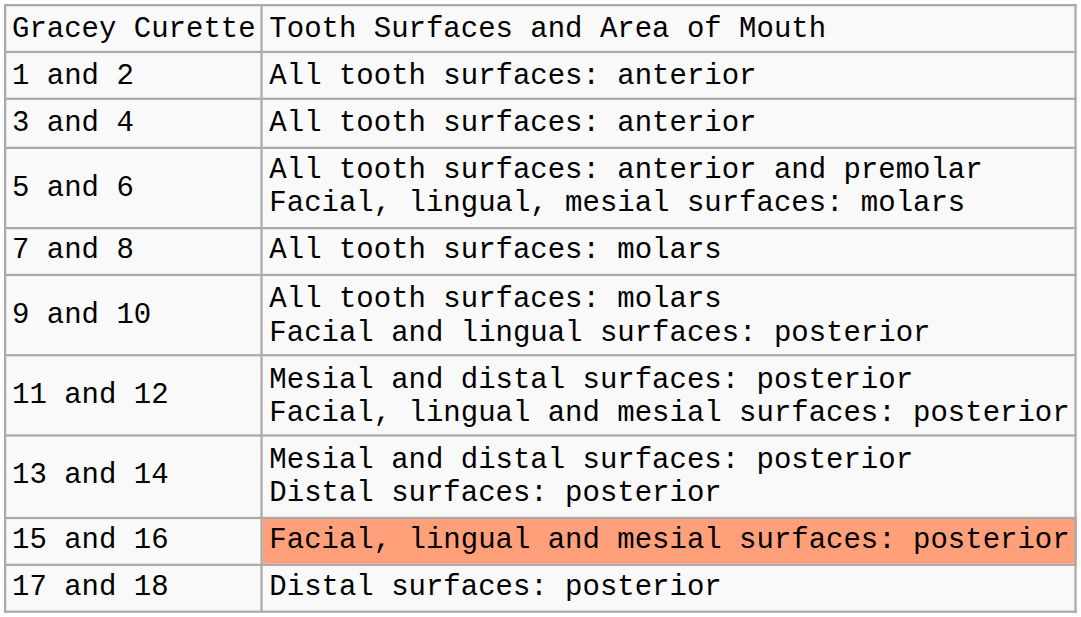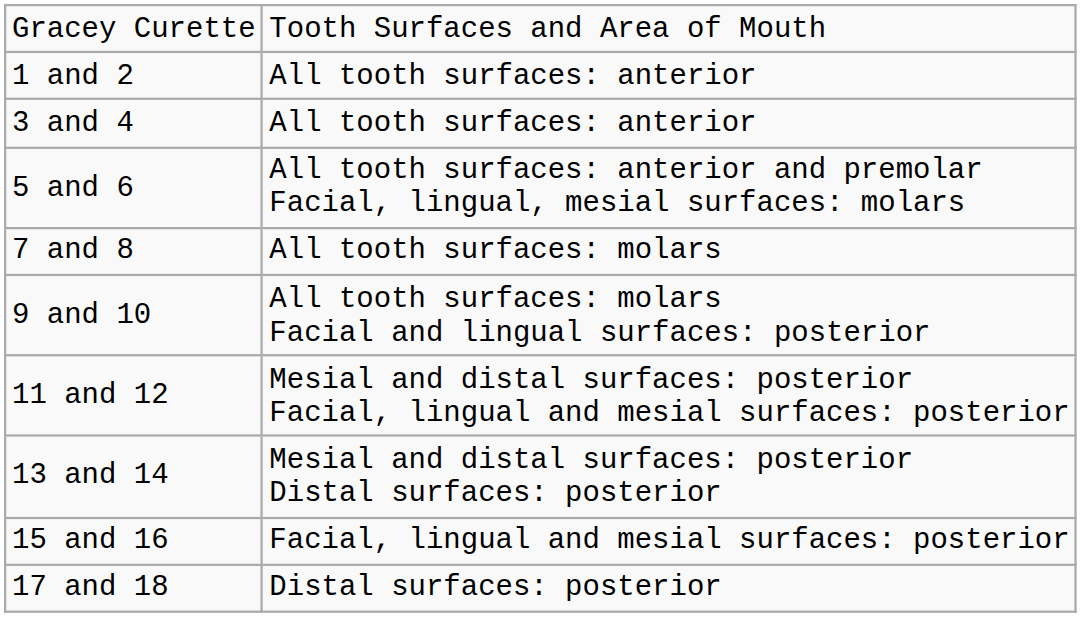(669, 541) lightsalmon background -> (669, 541) no background
